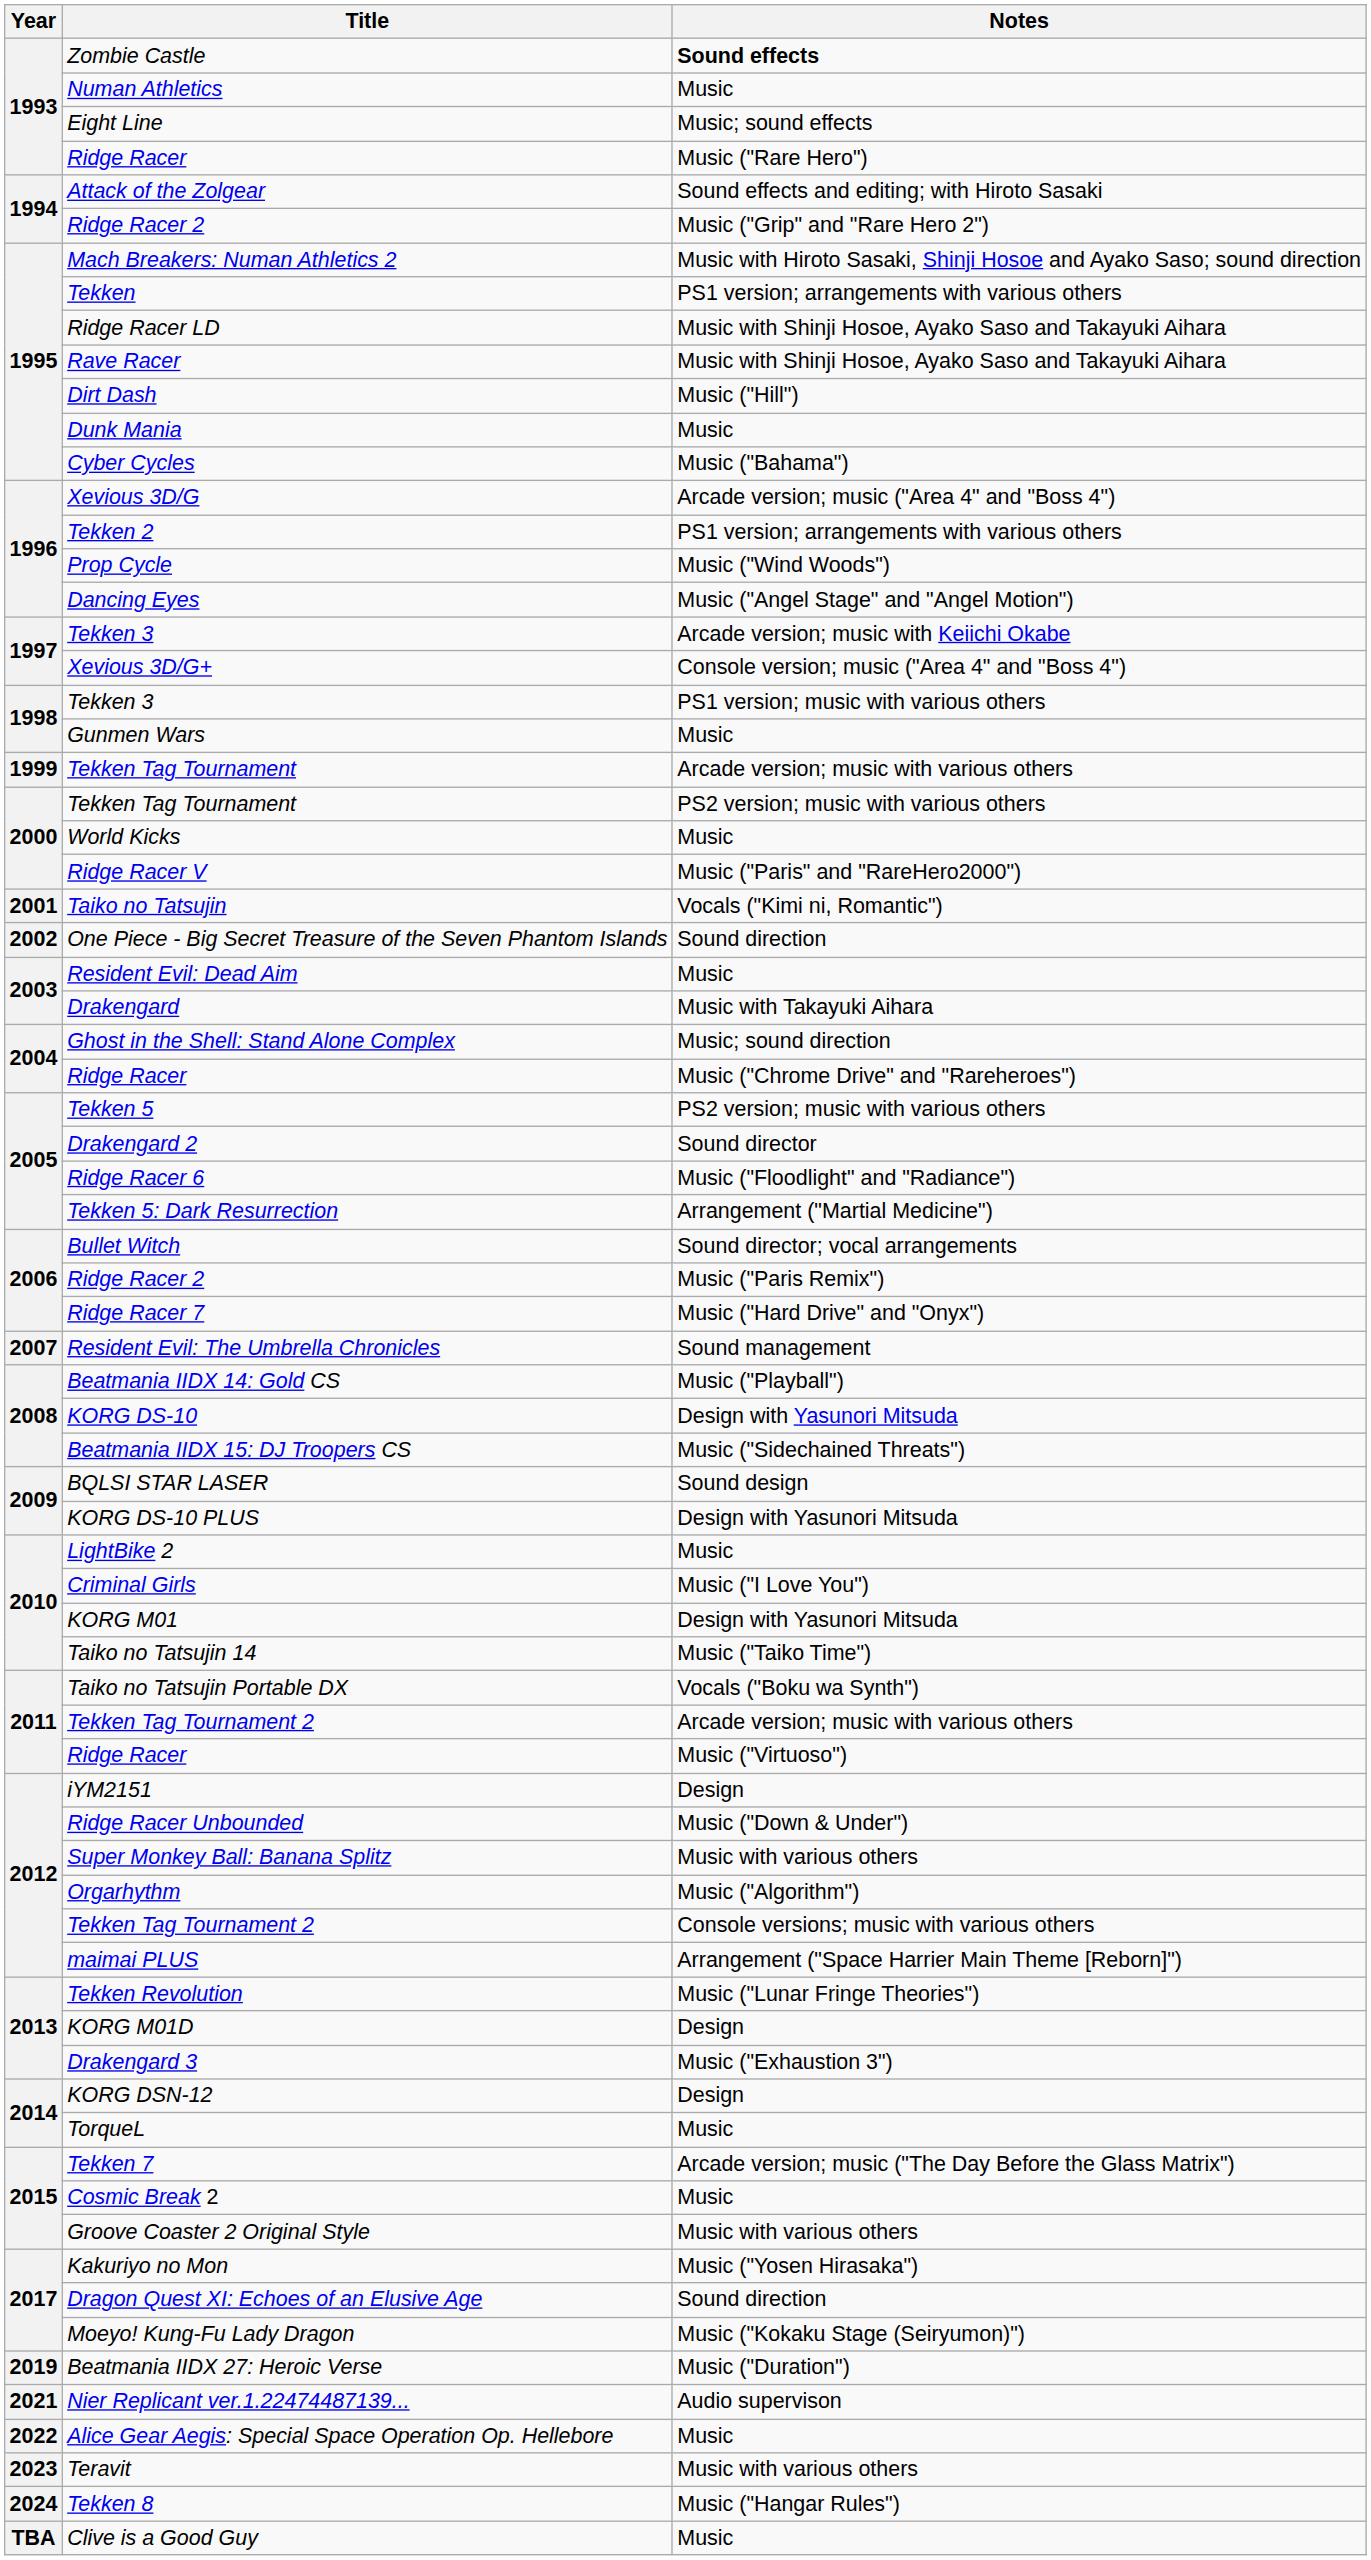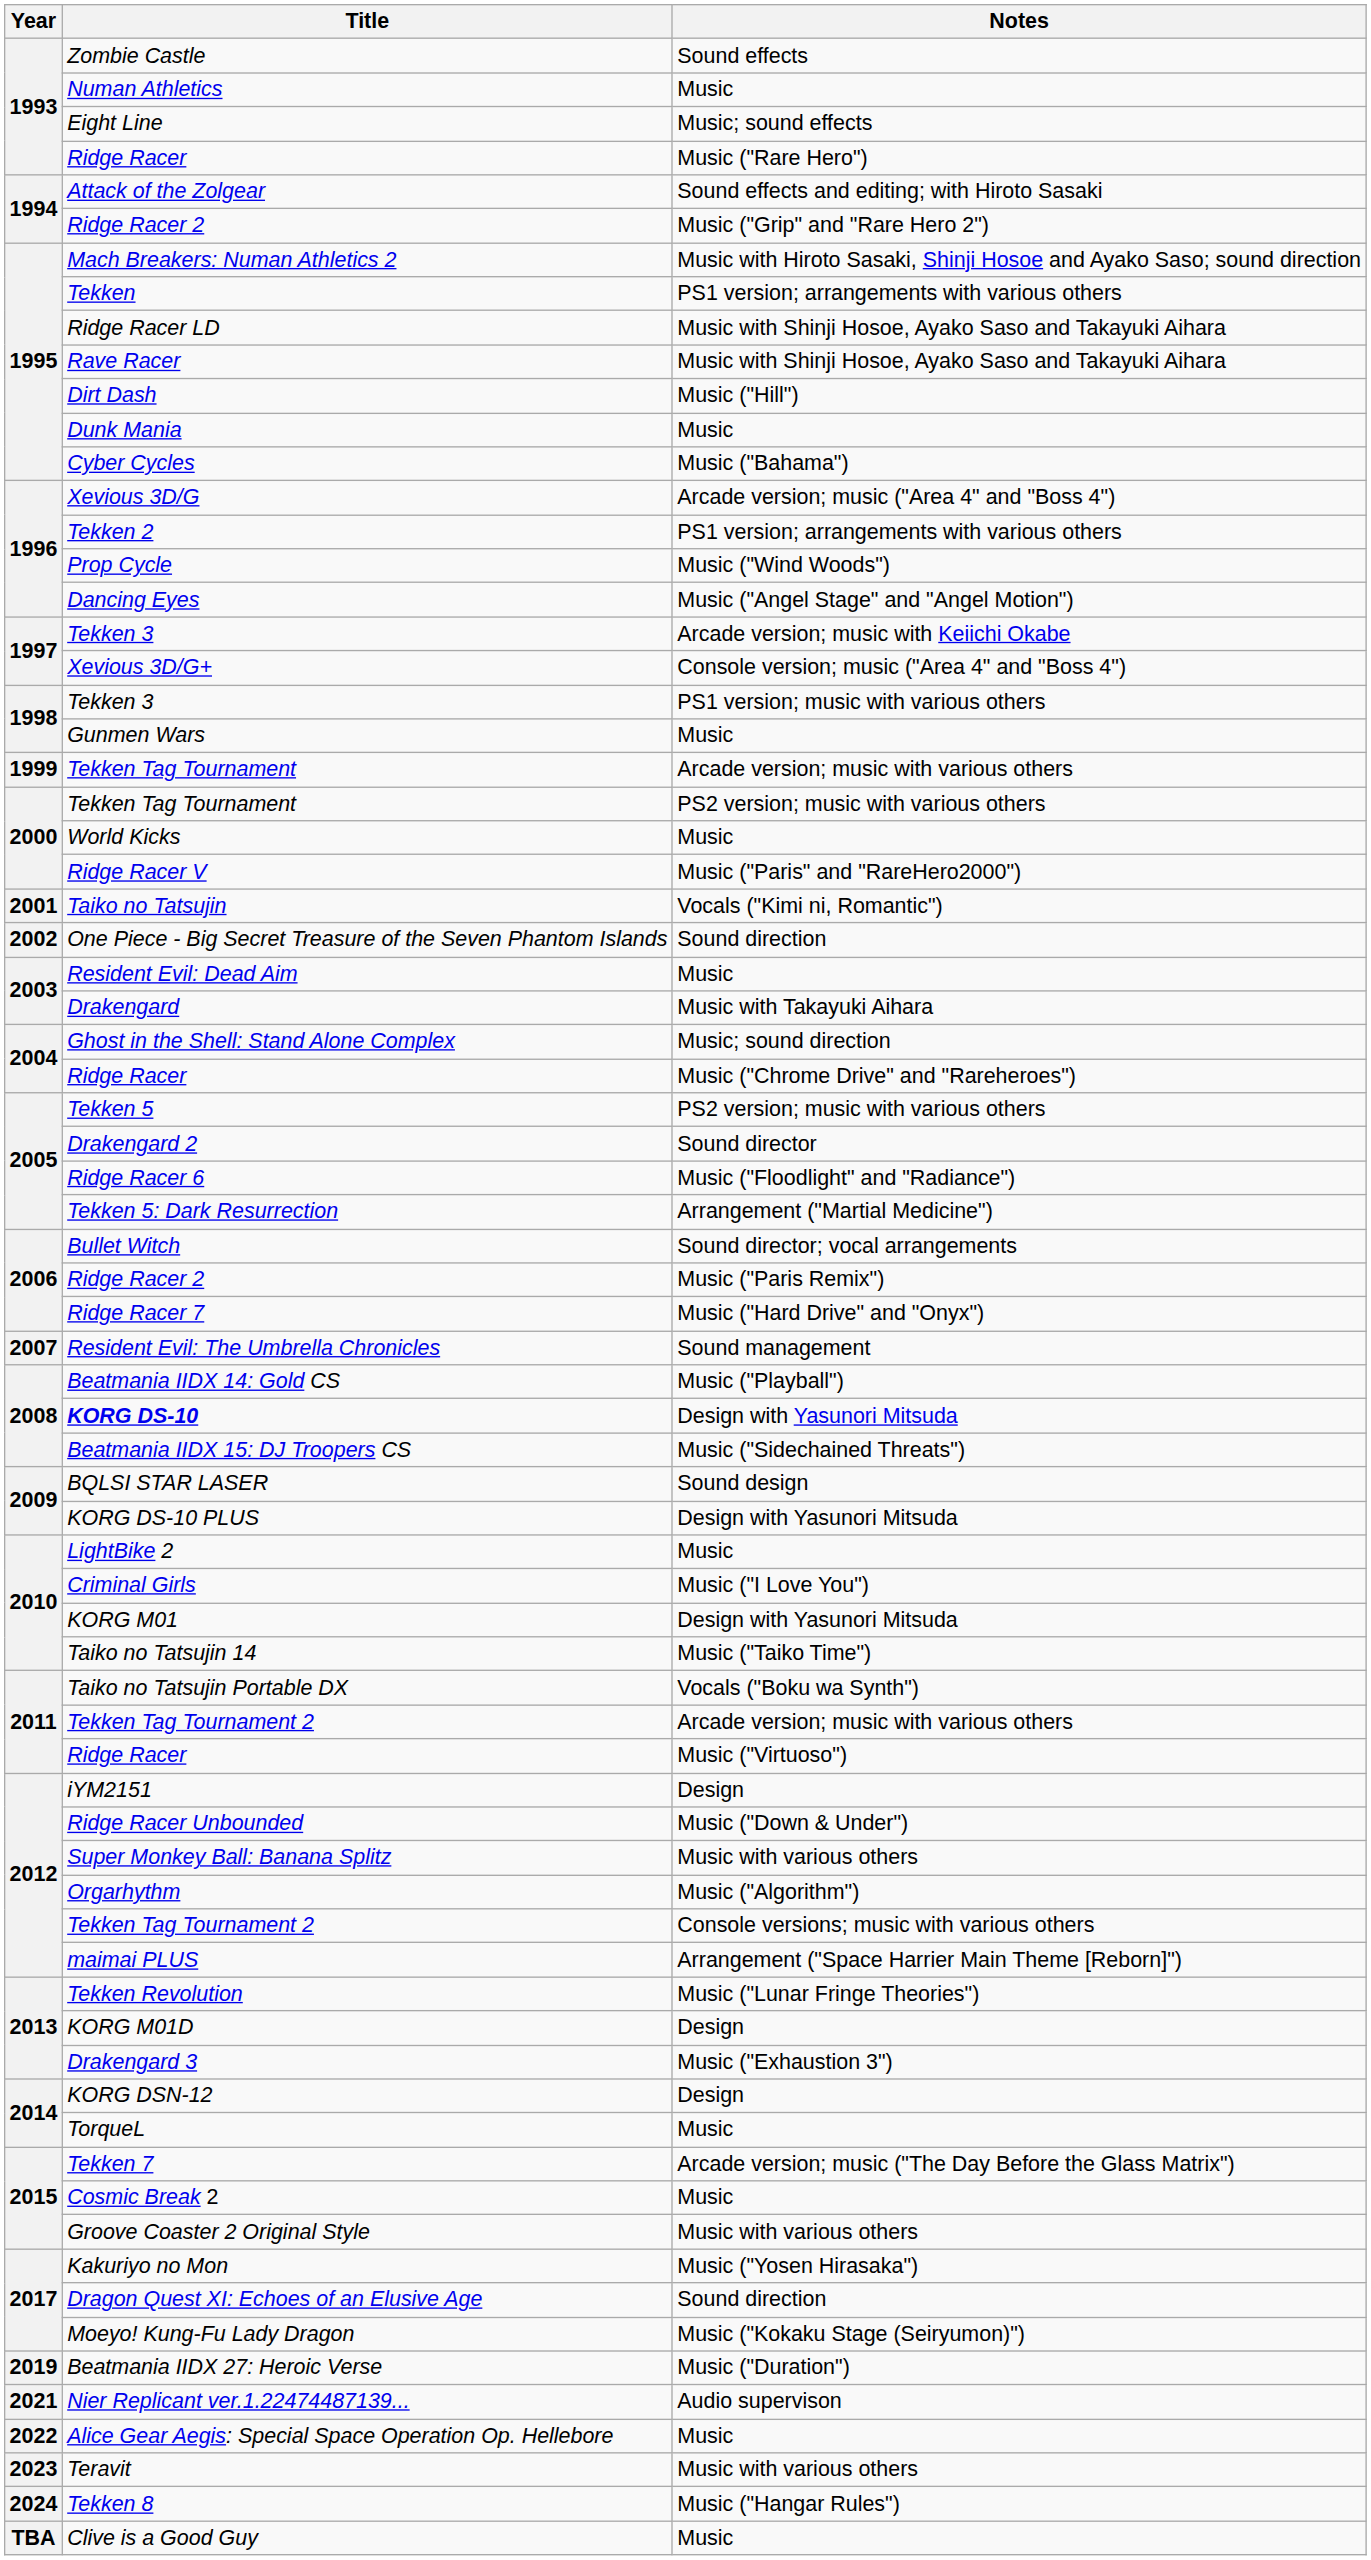(748, 55) bold -> (743, 55) normal
(132, 1415) normal -> (133, 1415) bold
